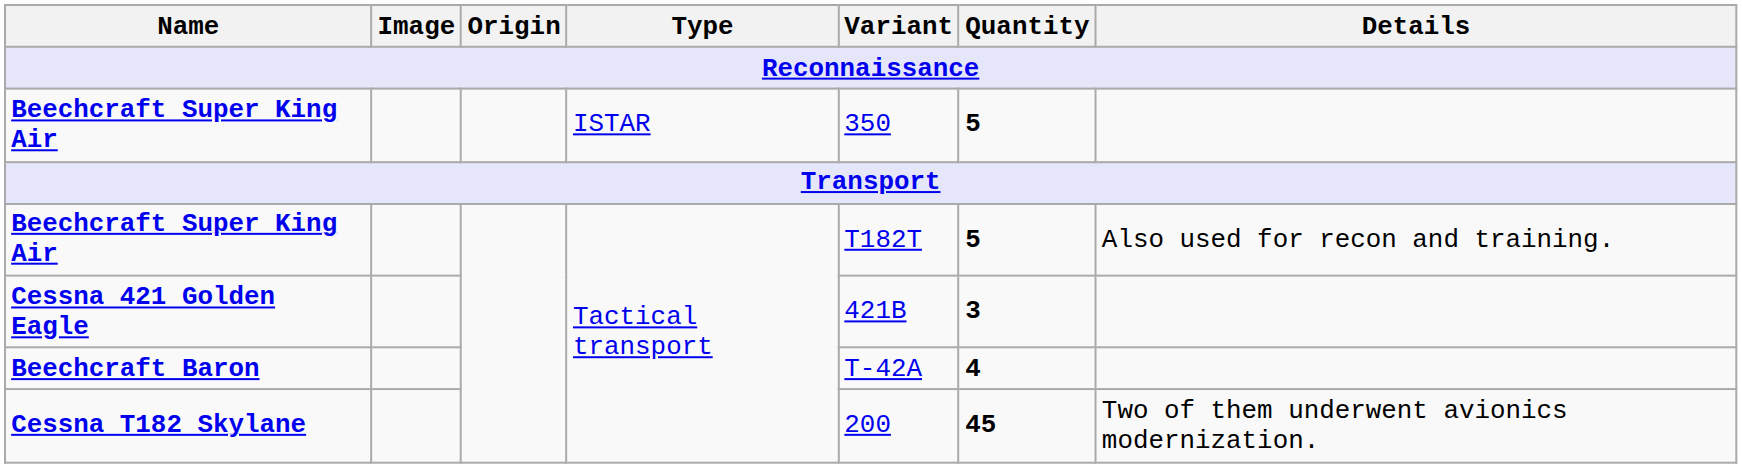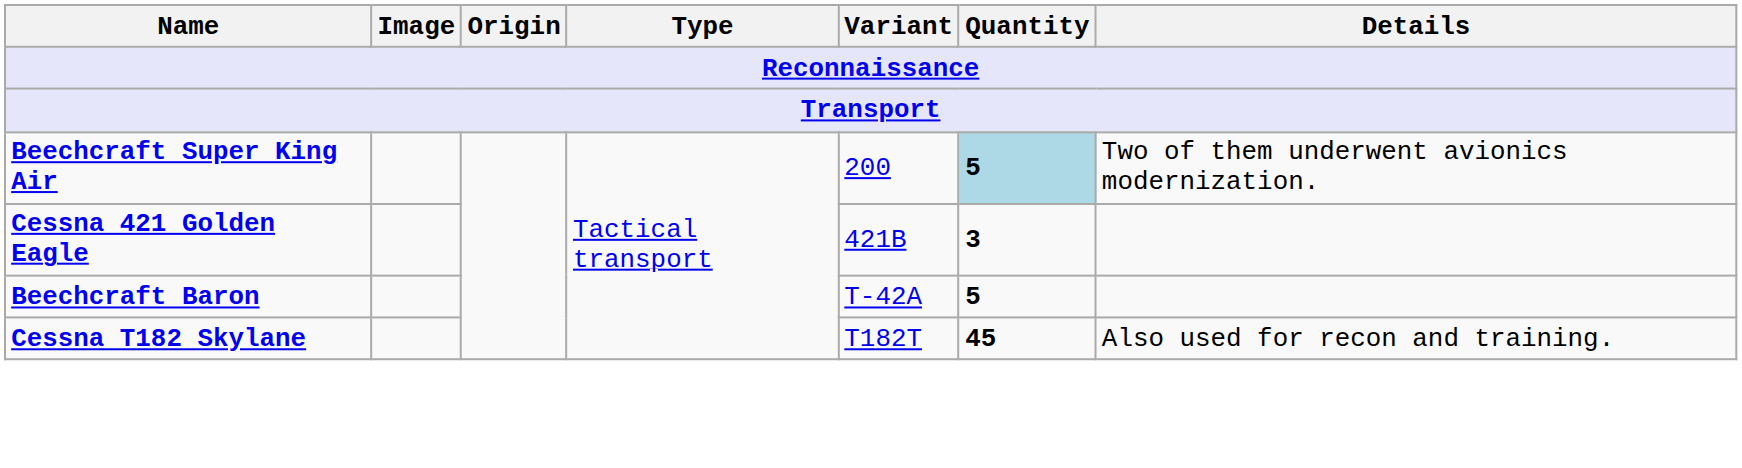- row: (174, 125)
(883, 240) T182T -> (868, 167) 200
(973, 240) no background -> (973, 167) lightblue background
(1358, 240) Also used for recon and training. -> (1335, 167) Two of them underwent avionics modernization.
(973, 369) 4 -> (973, 297) 5
(868, 426) 200 -> (883, 339) T182T
(1335, 426) Two of them underwent avionics modernization. -> (1358, 339) Also used for recon and training.
